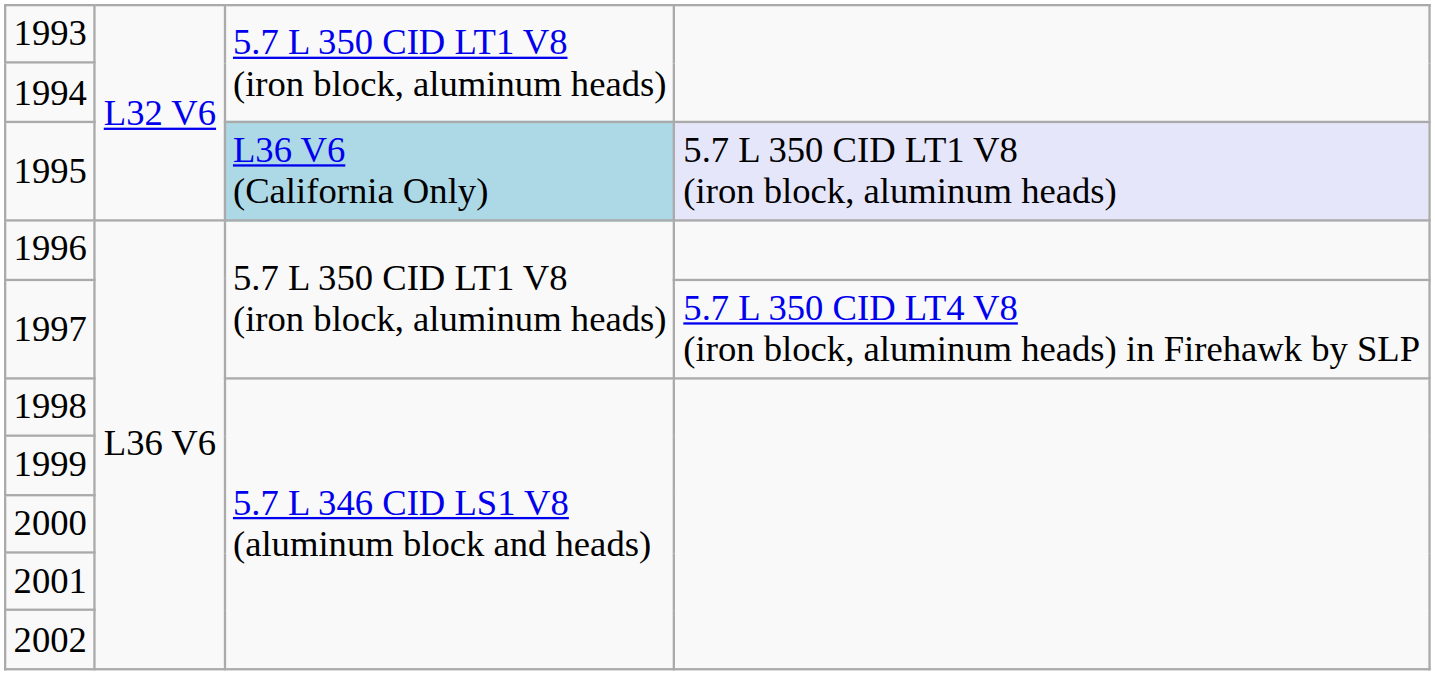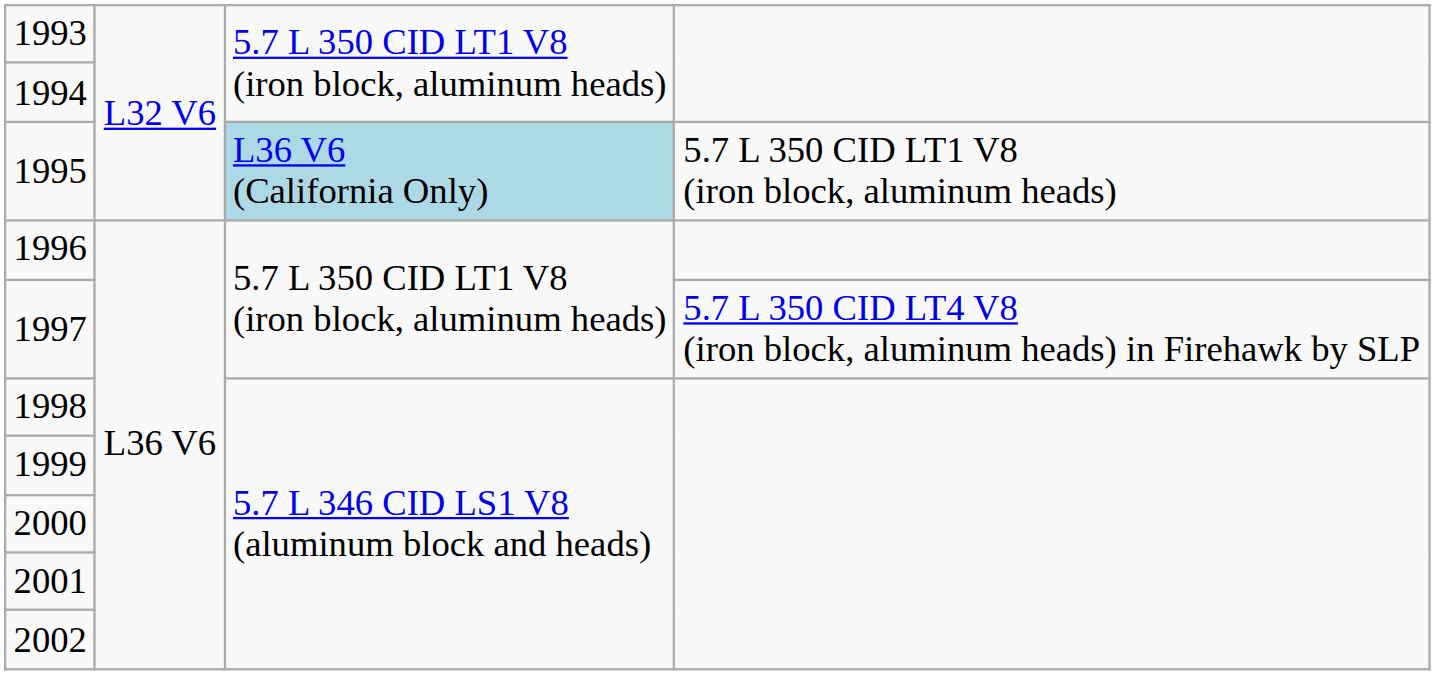(900, 170) lavender background -> (900, 170) no background
